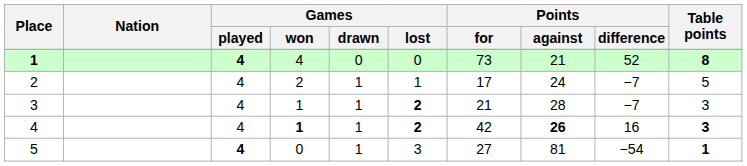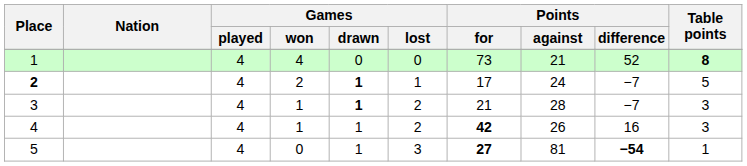(34, 60) bold -> (34, 60) normal
(241, 60) bold -> (241, 60) normal
(34, 82) normal -> (34, 82) bold
(359, 82) normal -> (359, 82) bold
(359, 104) normal -> (359, 104) bold
(418, 104) bold -> (418, 104) normal
(300, 127) bold -> (300, 127) normal
(418, 127) bold -> (418, 127) normal
(484, 127) normal -> (484, 127) bold
(558, 127) bold -> (558, 127) normal
(705, 127) bold -> (705, 127) normal
(241, 149) bold -> (241, 149) normal
(484, 149) normal -> (484, 149) bold
(632, 149) normal -> (632, 149) bold
(705, 149) bold -> (705, 149) normal
